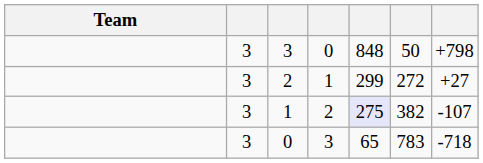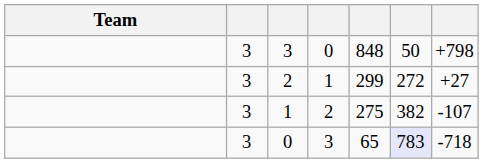(370, 112) lavender background -> (370, 112) no background
(411, 142) no background -> (411, 142) lavender background
